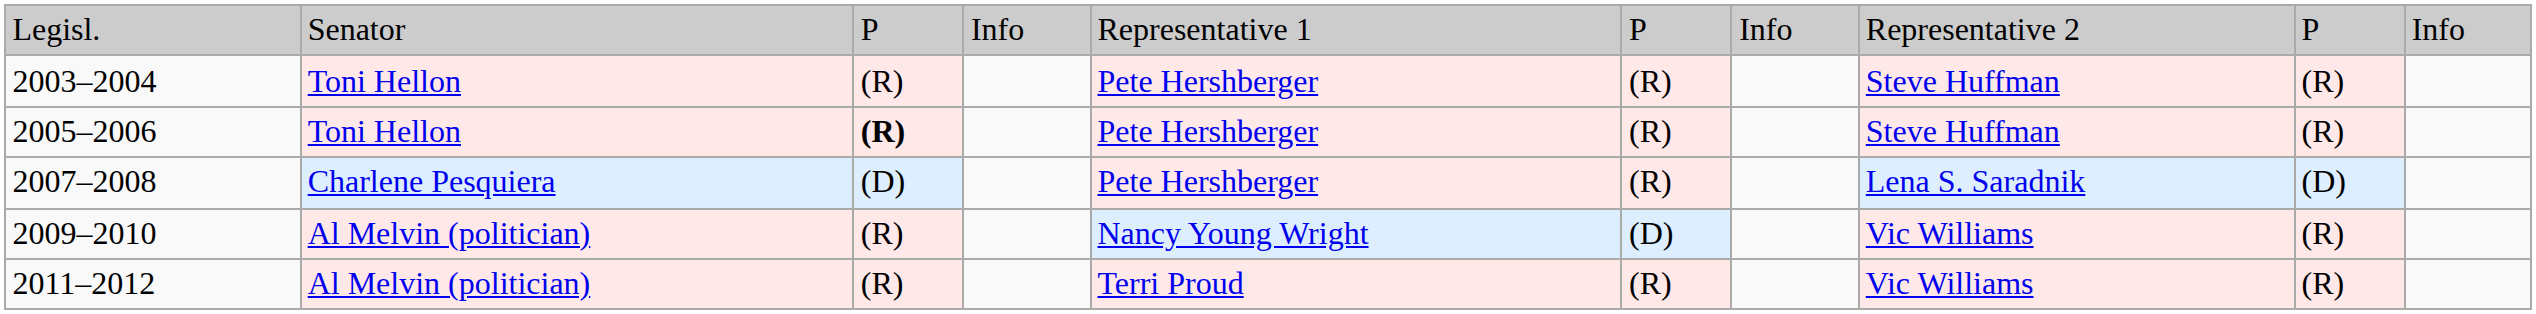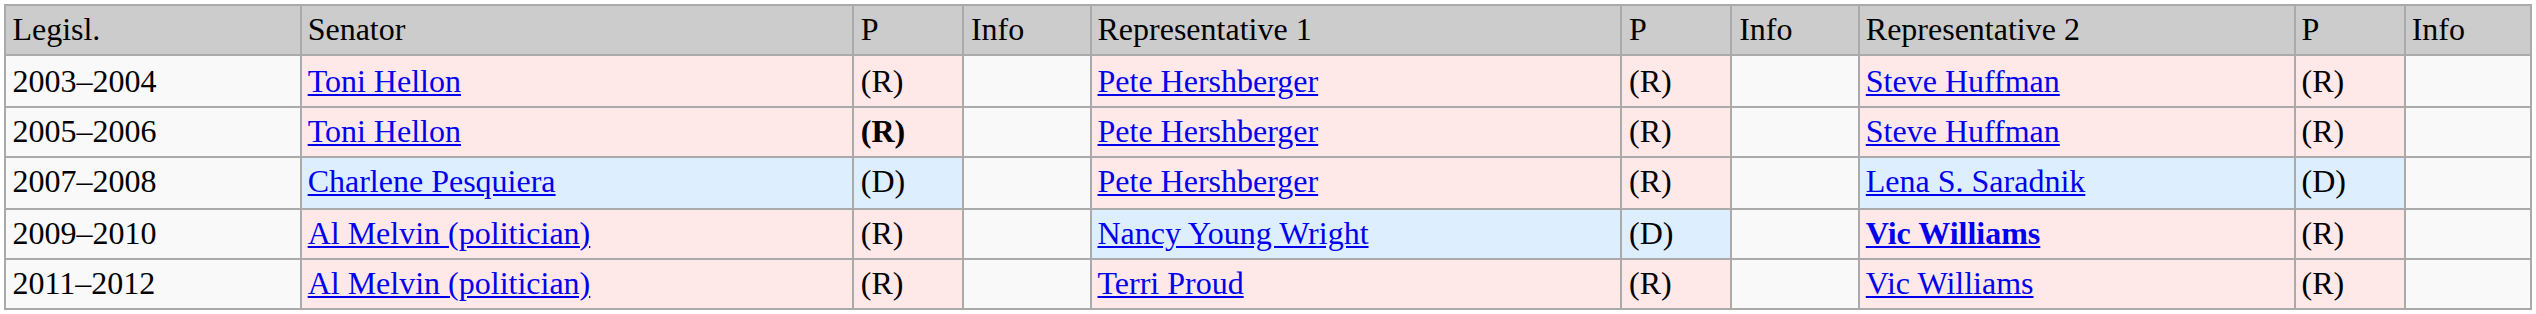(1950, 232) normal -> (1953, 232) bold
